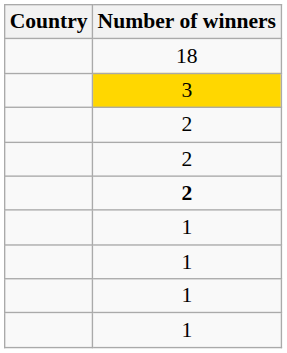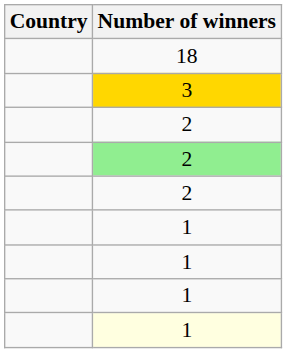(187, 158) no background -> (187, 158) lightgreen background
(187, 192) bold -> (187, 192) normal
(187, 329) no background -> (187, 329) lightyellow background
